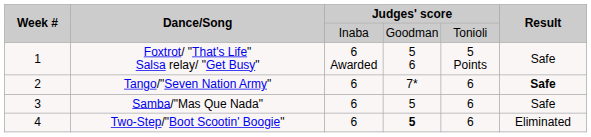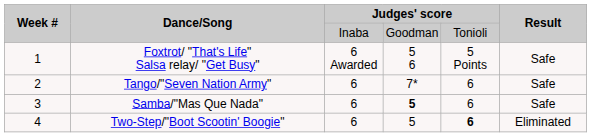(543, 84) bold -> (543, 84) normal
(412, 103) normal -> (412, 103) bold
(412, 122) bold -> (412, 122) normal
(470, 122) normal -> (470, 122) bold
